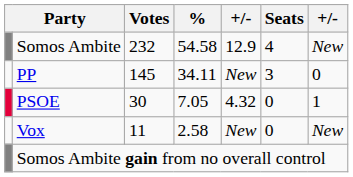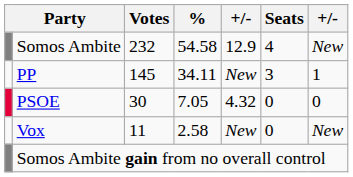(316, 74) 0 -> (316, 74) 1
(316, 102) 1 -> (316, 102) 0
